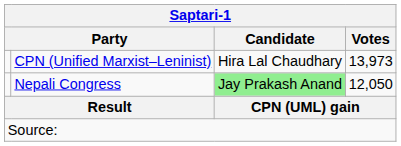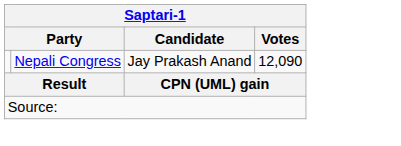- row: (113, 61)
(280, 84) lightgreen background -> (190, 61) no background
(371, 84) 12,050 -> (280, 61) 12,090
